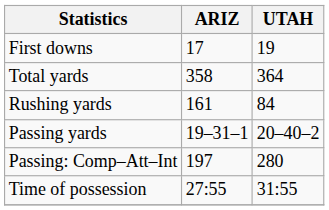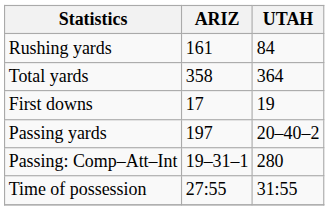rows swapped: (51, 48) <-> (60, 104)
(217, 133) 19–31–1 -> (199, 133) 197
(199, 161) 197 -> (217, 161) 19–31–1
